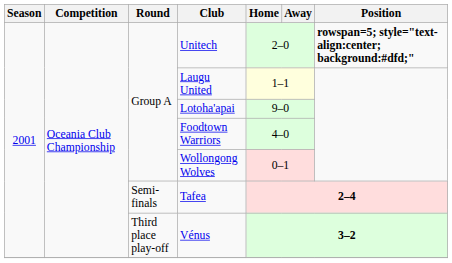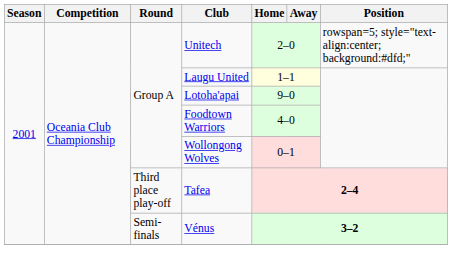(378, 45) bold -> (379, 45) normal
(145, 197) Semi-finals -> (152, 190) Third place play-off
(150, 235) Third place play-off -> (147, 228) Semi-finals
